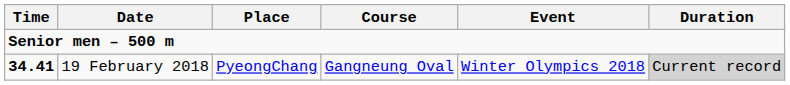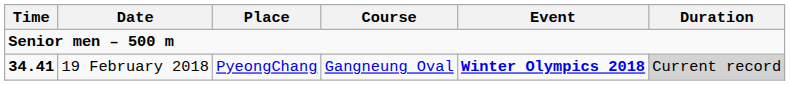(553, 67) normal -> (553, 67) bold
